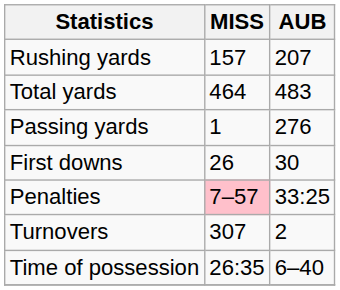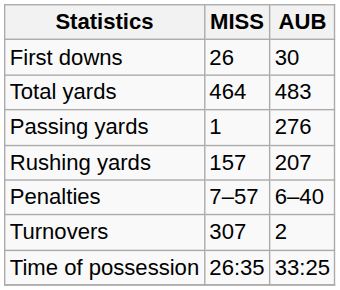rows swapped: (66, 162) <-> (80, 57)
(234, 197) pink background -> (234, 197) no background
(302, 197) 33:25 -> (299, 197) 6–40
(299, 267) 6–40 -> (302, 267) 33:25
